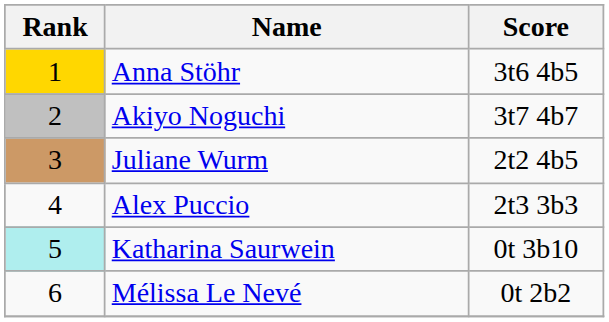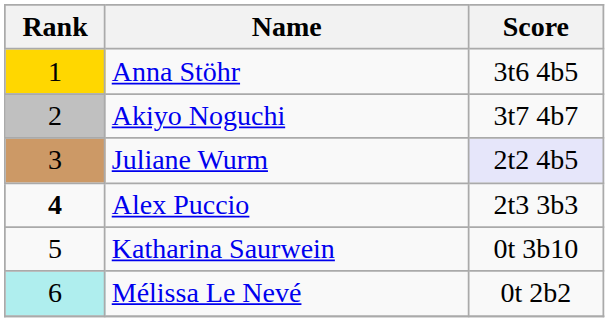(536, 159) no background -> (536, 159) lavender background
(55, 204) normal -> (55, 204) bold
(55, 248) paleturquoise background -> (55, 248) no background
(55, 293) no background -> (55, 293) paleturquoise background
